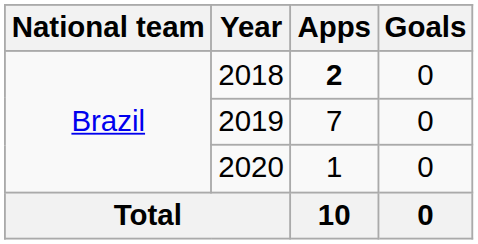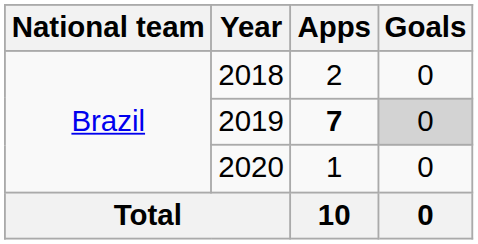(334, 74) bold -> (334, 74) normal
(334, 121) normal -> (334, 121) bold
(425, 121) no background -> (425, 121) lightgrey background
